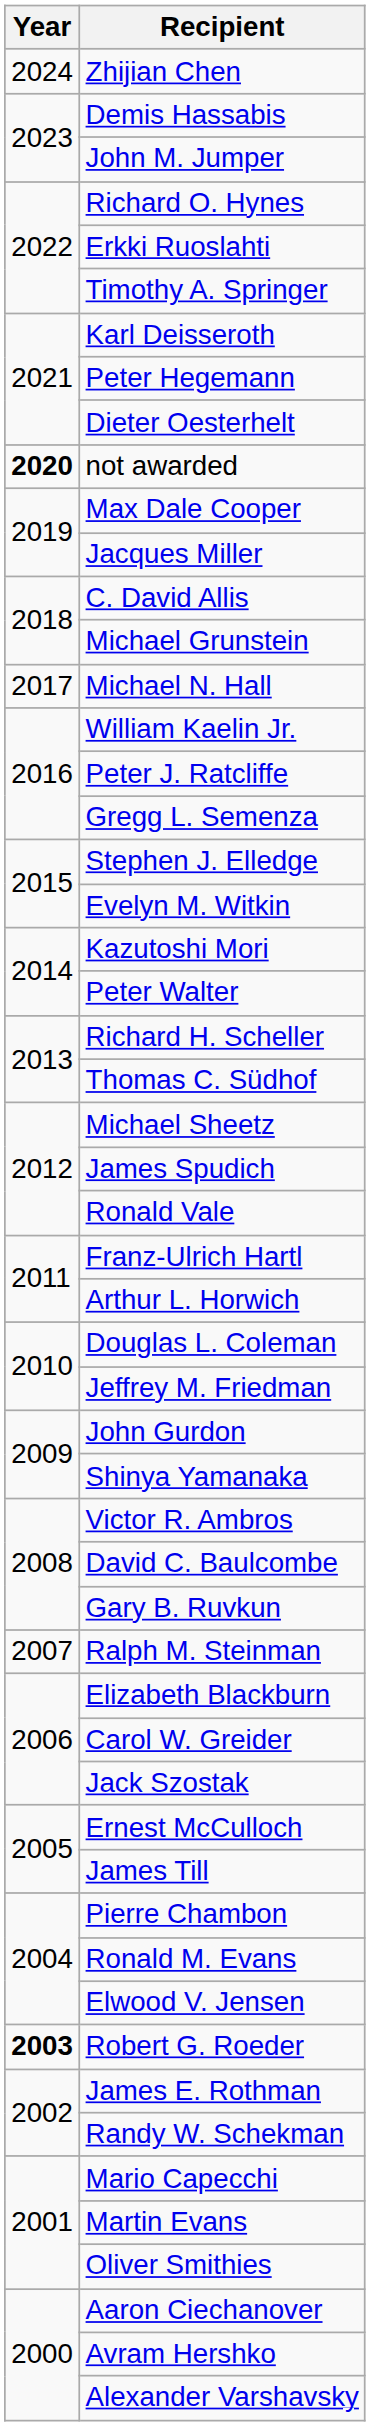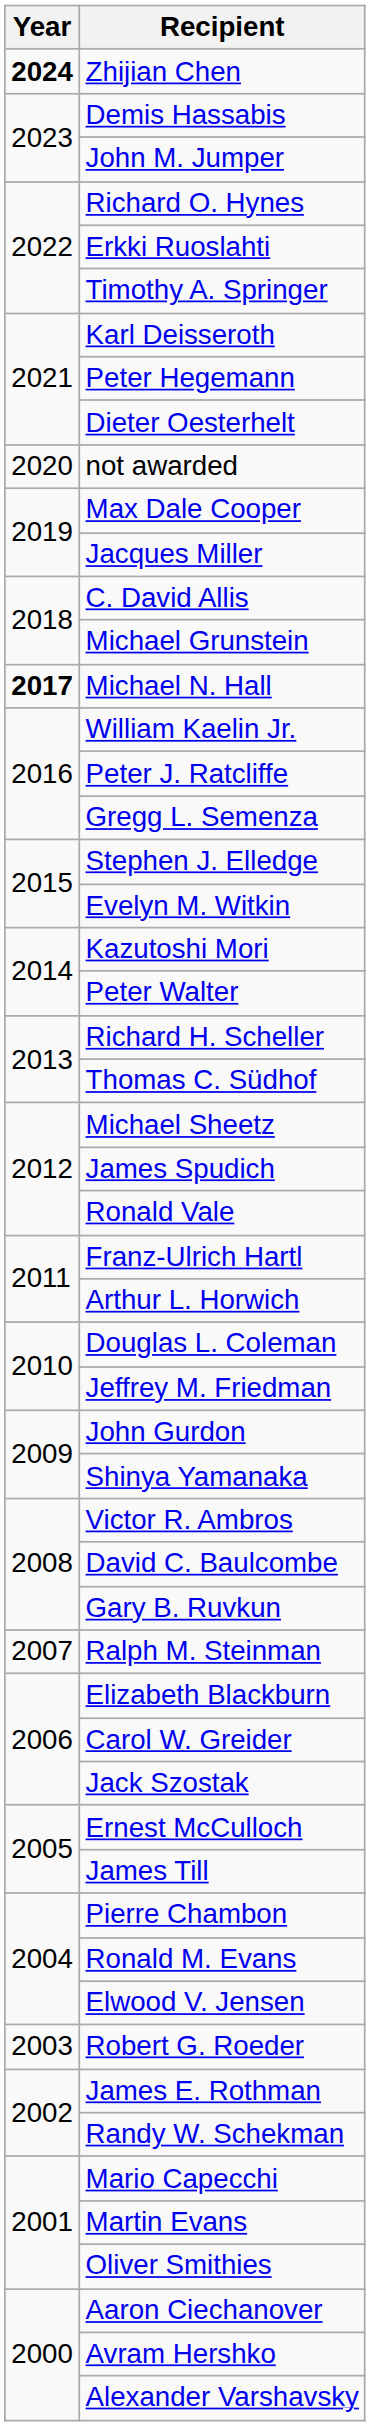(42, 71) normal -> (42, 71) bold
(42, 466) bold -> (42, 466) normal
(42, 685) normal -> (42, 685) bold
(42, 2046) bold -> (42, 2046) normal
